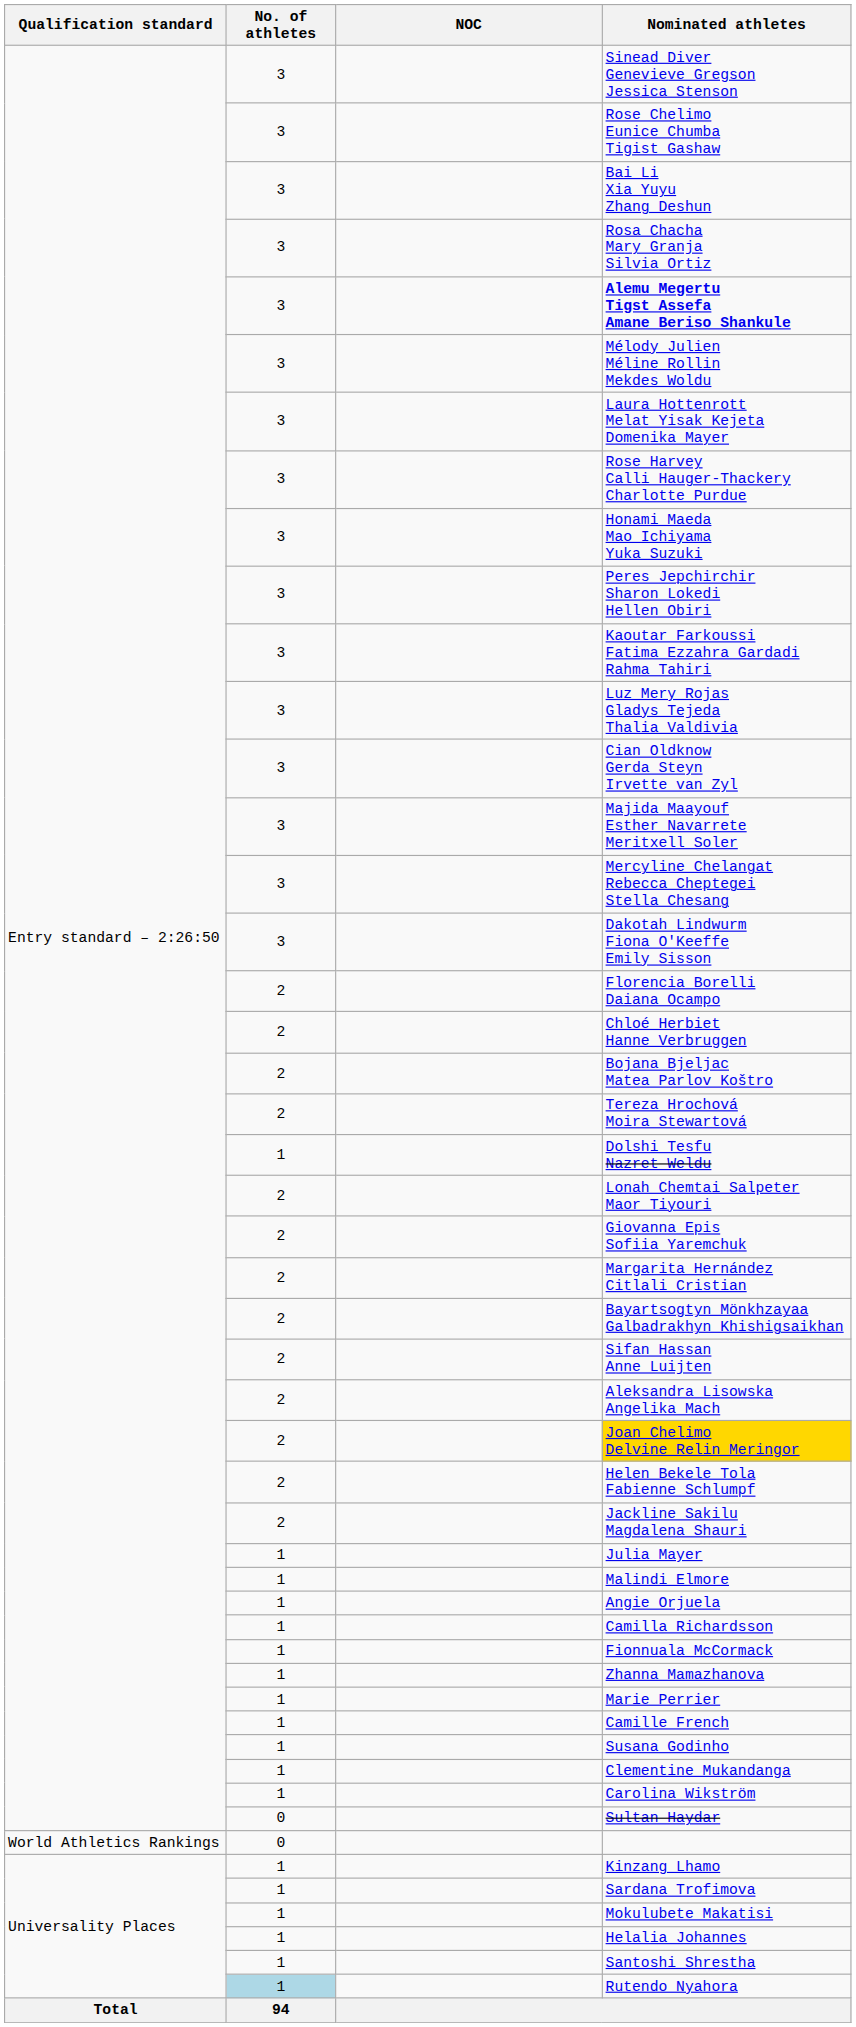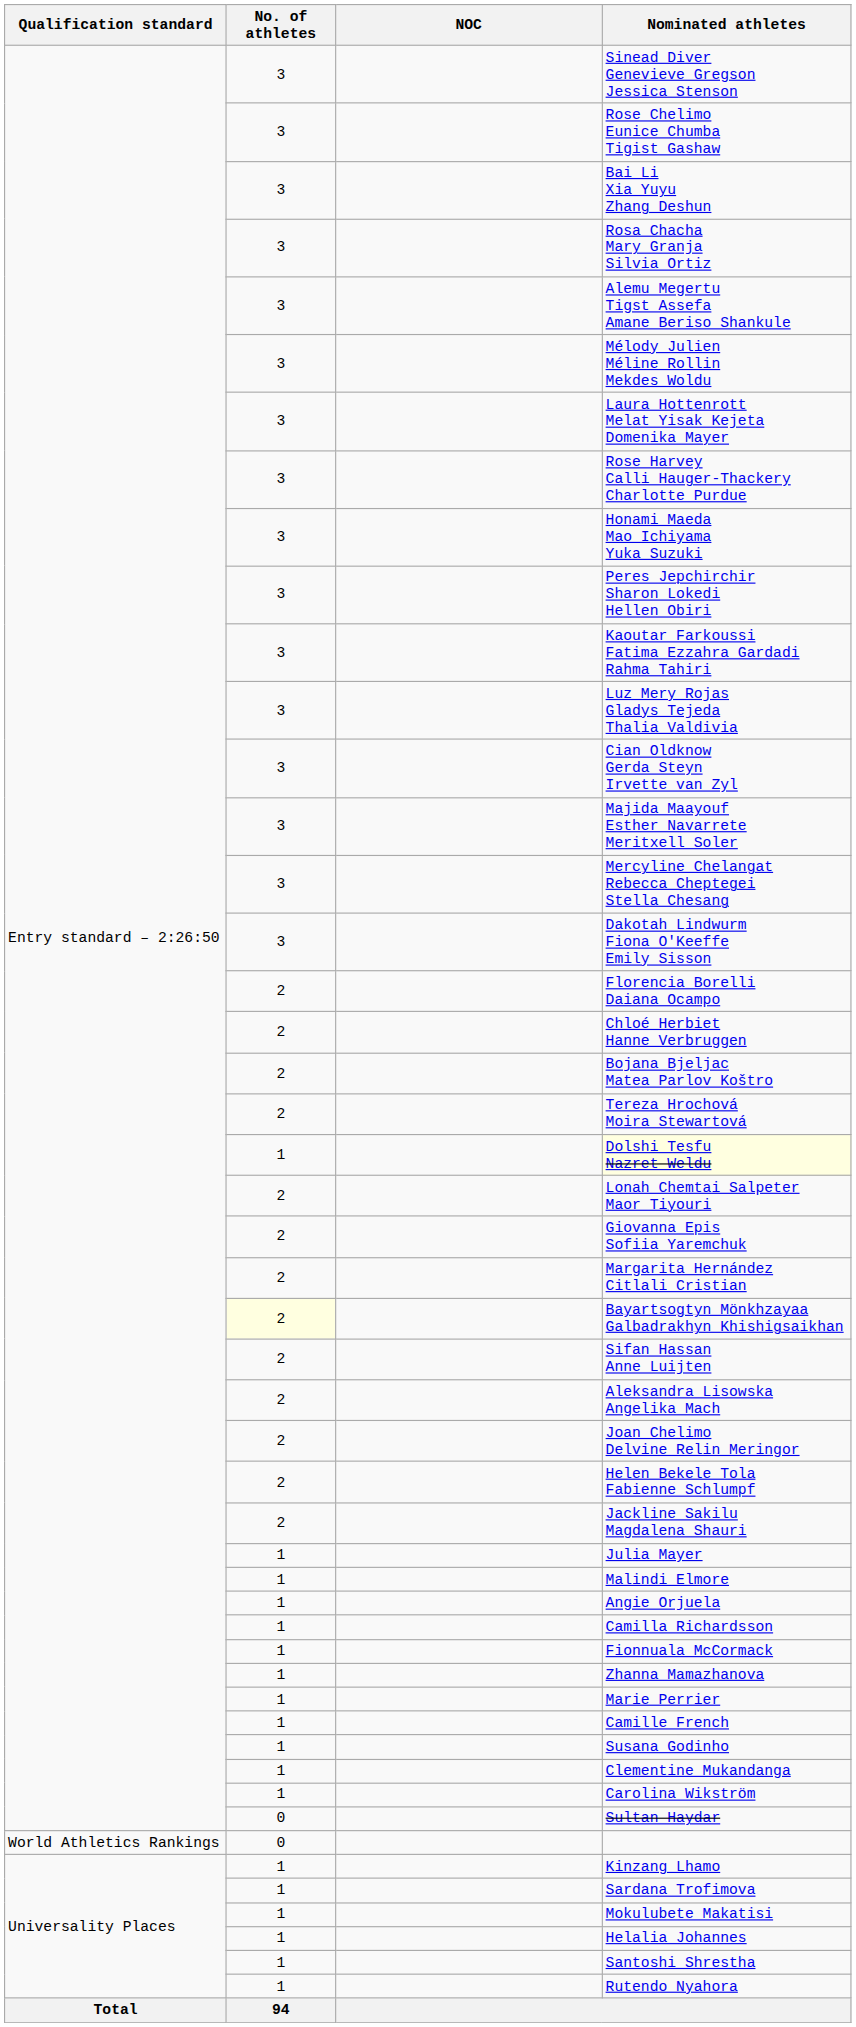(698, 306) bold -> (698, 306) normal
(658, 1155) no background -> (658, 1155) lightyellow background
(281, 1319) no background -> (281, 1319) lightyellow background
(703, 1441) gold background -> (703, 1441) no background
(281, 1986) lightblue background -> (281, 1986) no background
